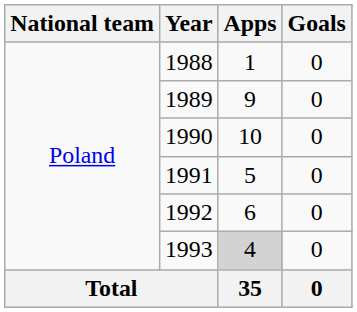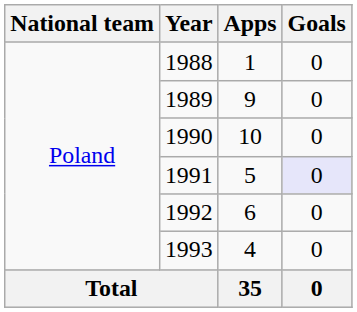(317, 174) no background -> (317, 174) lavender background
(250, 250) lightgrey background -> (250, 250) no background
